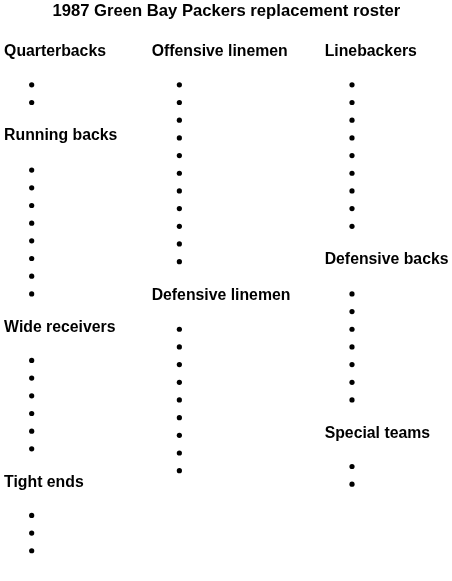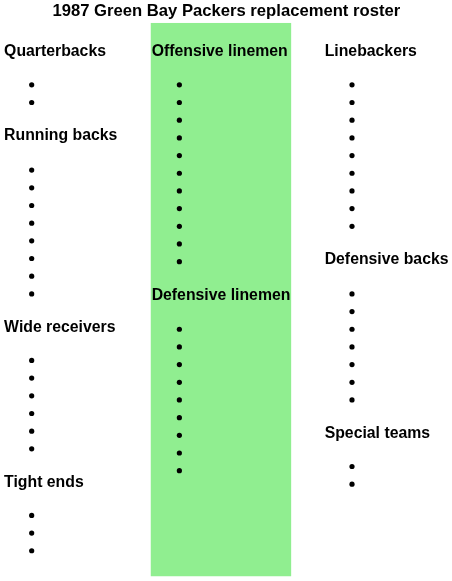(221, 260) no background -> (221, 260) lightgreen background
